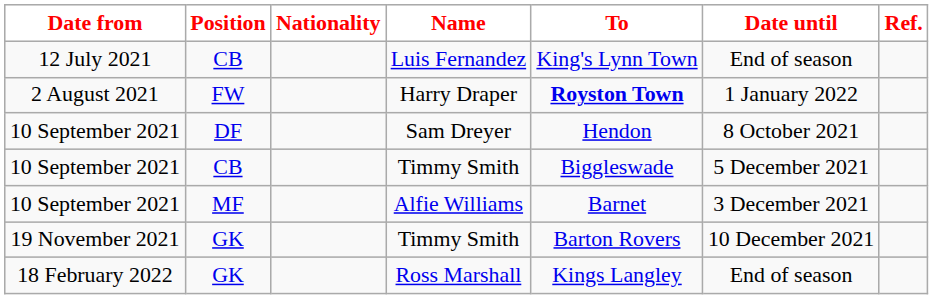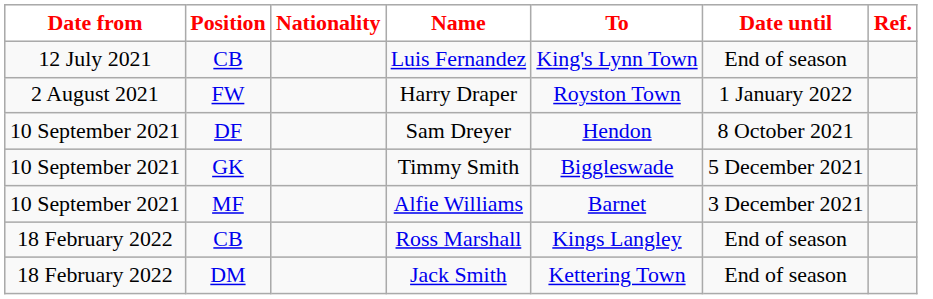(617, 95) bold -> (617, 95) normal
(228, 167) CB -> (228, 167) GK
- row: (95, 239)
(228, 275) GK -> (228, 239) CB
+ row: (95, 275)
